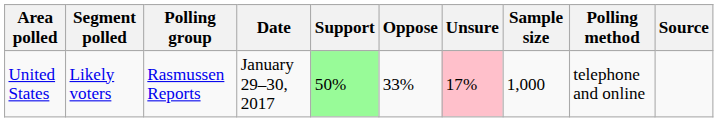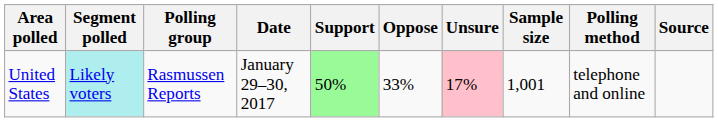(92, 83) no background -> (92, 83) paleturquoise background
(526, 83) 1,000 -> (526, 83) 1,001
